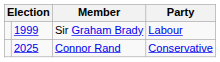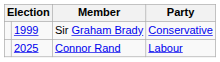(166, 30) Labour -> (181, 30) Conservative
(181, 48) Conservative -> (166, 48) Labour
